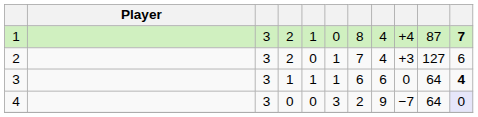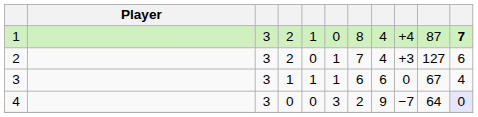(434, 79) 64 -> (434, 79) 67
(461, 79) bold -> (461, 79) normal
